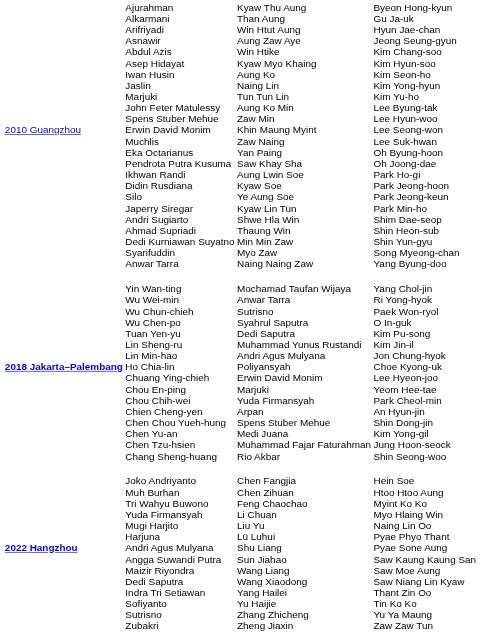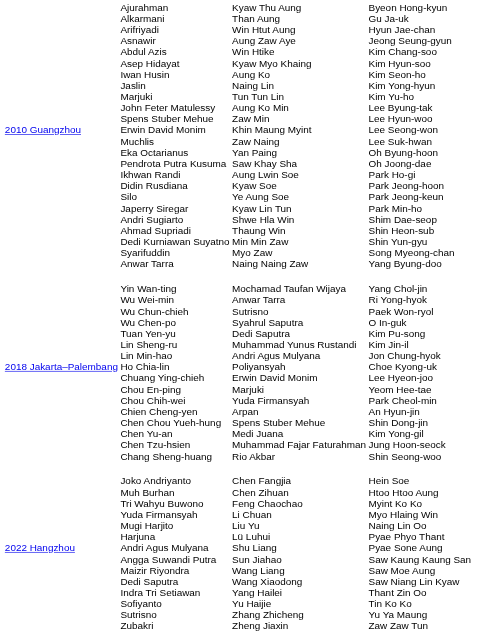(64, 367) bold -> (61, 367) normal
(41, 548) bold -> (40, 548) normal
